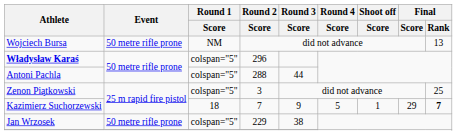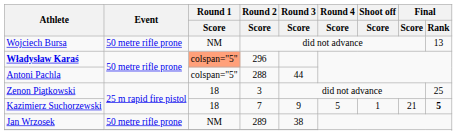(214, 59) no background -> (214, 59) lightsalmon background
(214, 91) colspan="5" -> (214, 91) 18
(412, 106) 29 -> (412, 106) 21
(439, 106) 7 -> (439, 106) 5
(214, 122) colspan="5" -> (214, 122) NM
(260, 122) 229 -> (260, 122) 289
